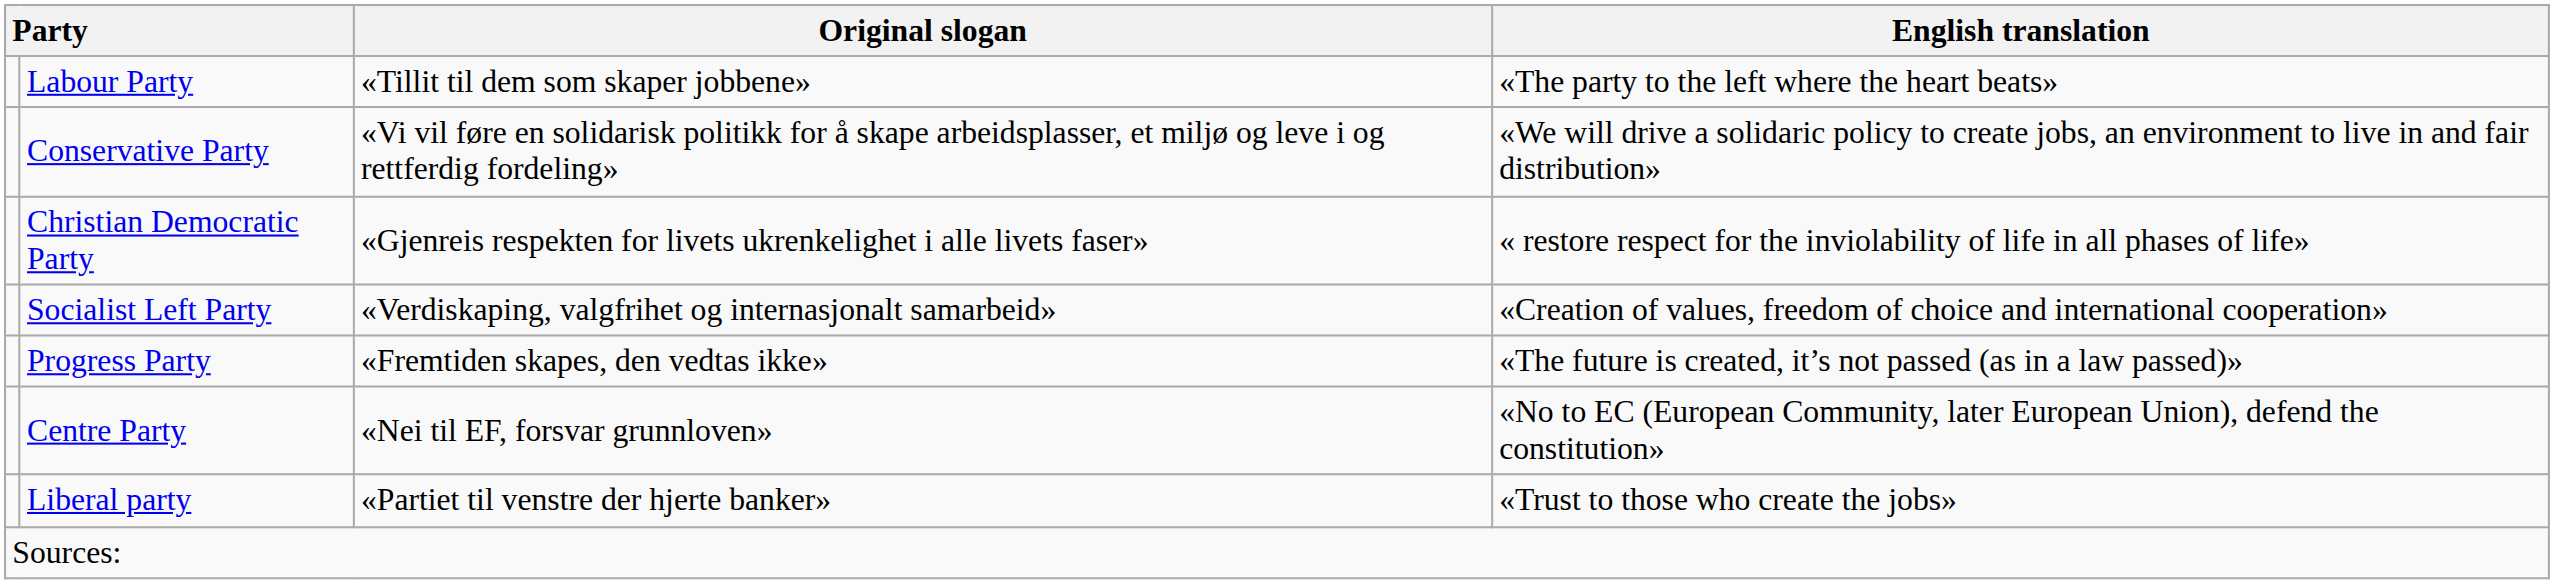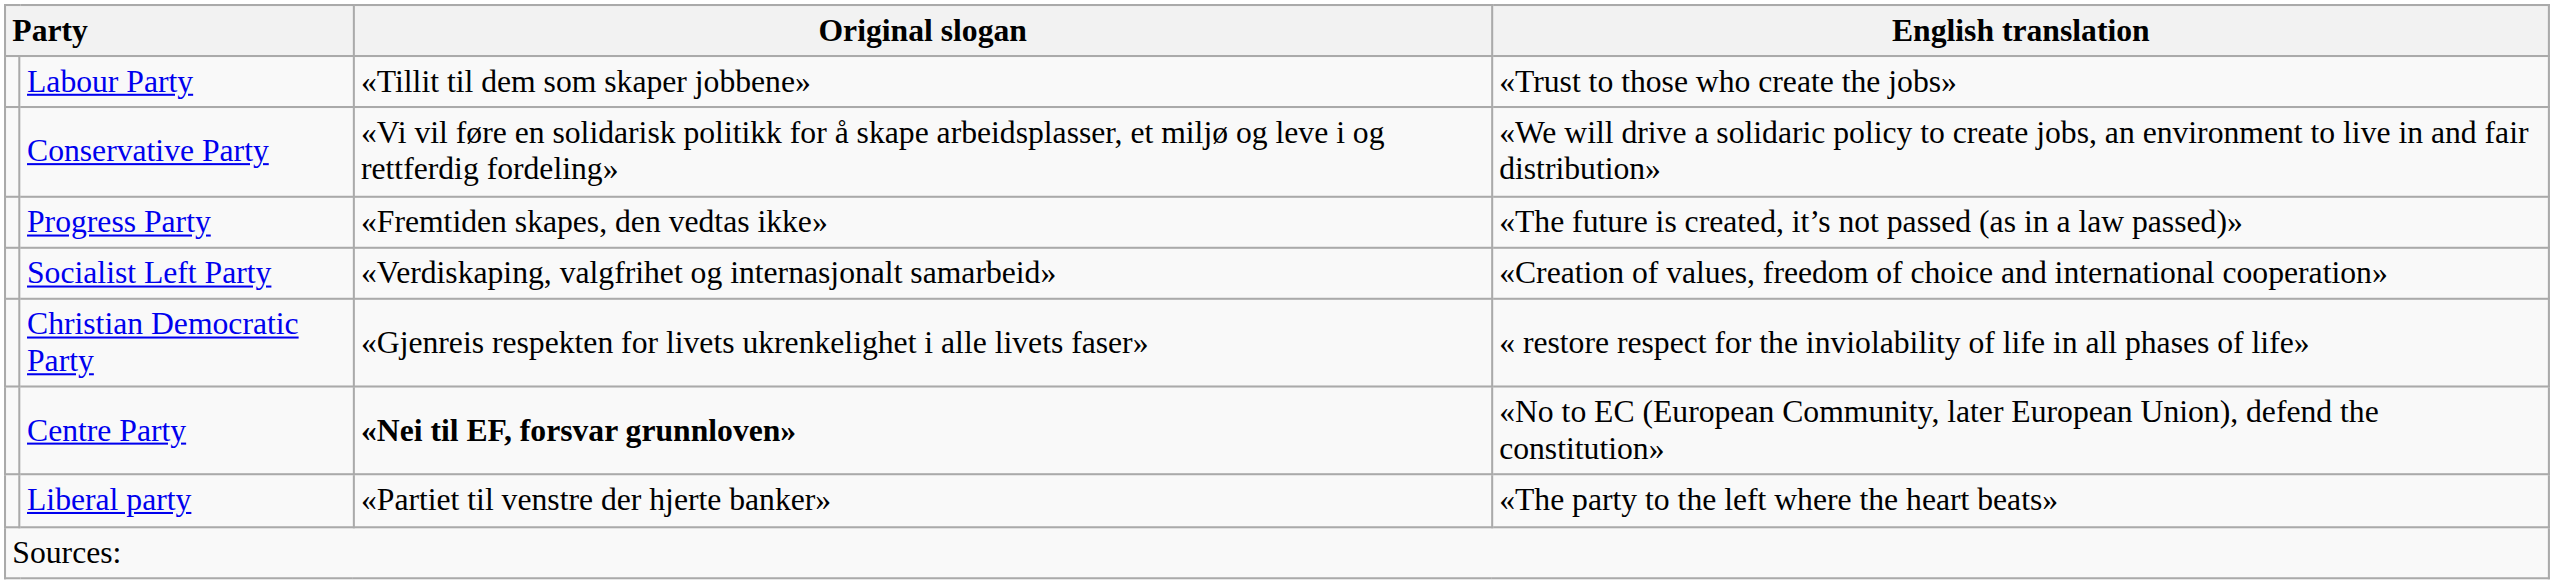(1779, 81) «The party to the left where the heart beats» -> (1728, 81) «Trust to those who create the jobs»
rows swapped: (119, 360) <-> (163, 238)
(567, 429) normal -> (579, 429) bold
(1728, 499) «Trust to those who create the jobs» -> (1779, 499) «The party to the left where the heart beats»
